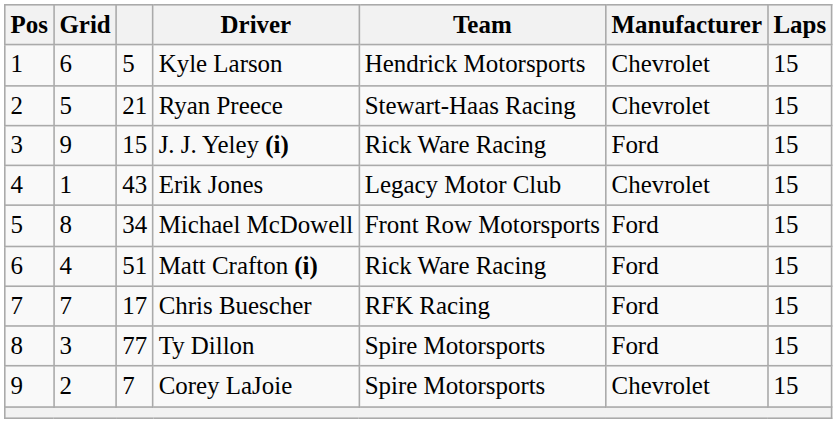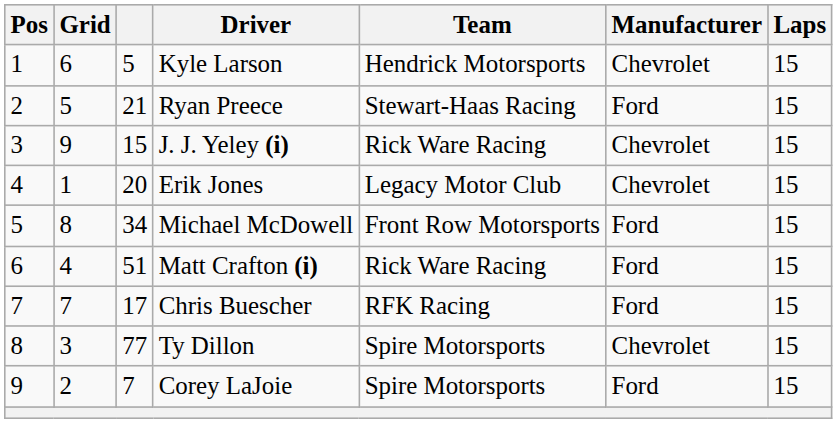(661, 104) Chevrolet -> (635, 104) Ford
(635, 144) Ford -> (661, 144) Chevrolet
(135, 184) 43 -> (135, 184) 20
(635, 345) Ford -> (661, 345) Chevrolet
(661, 385) Chevrolet -> (635, 385) Ford
